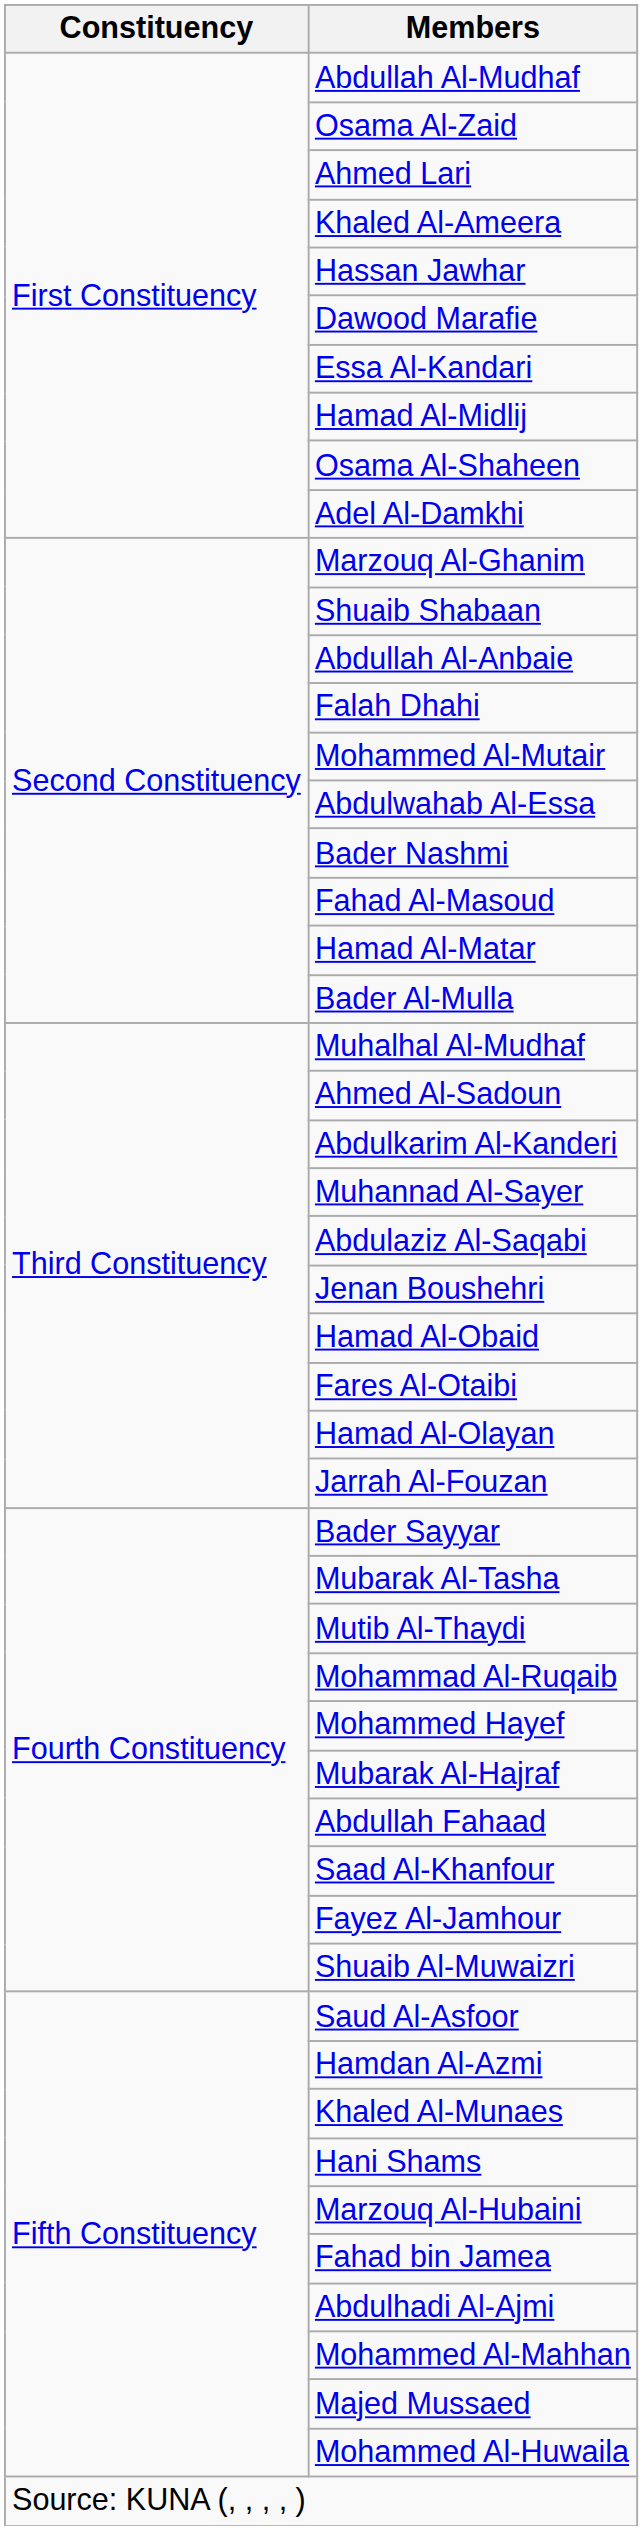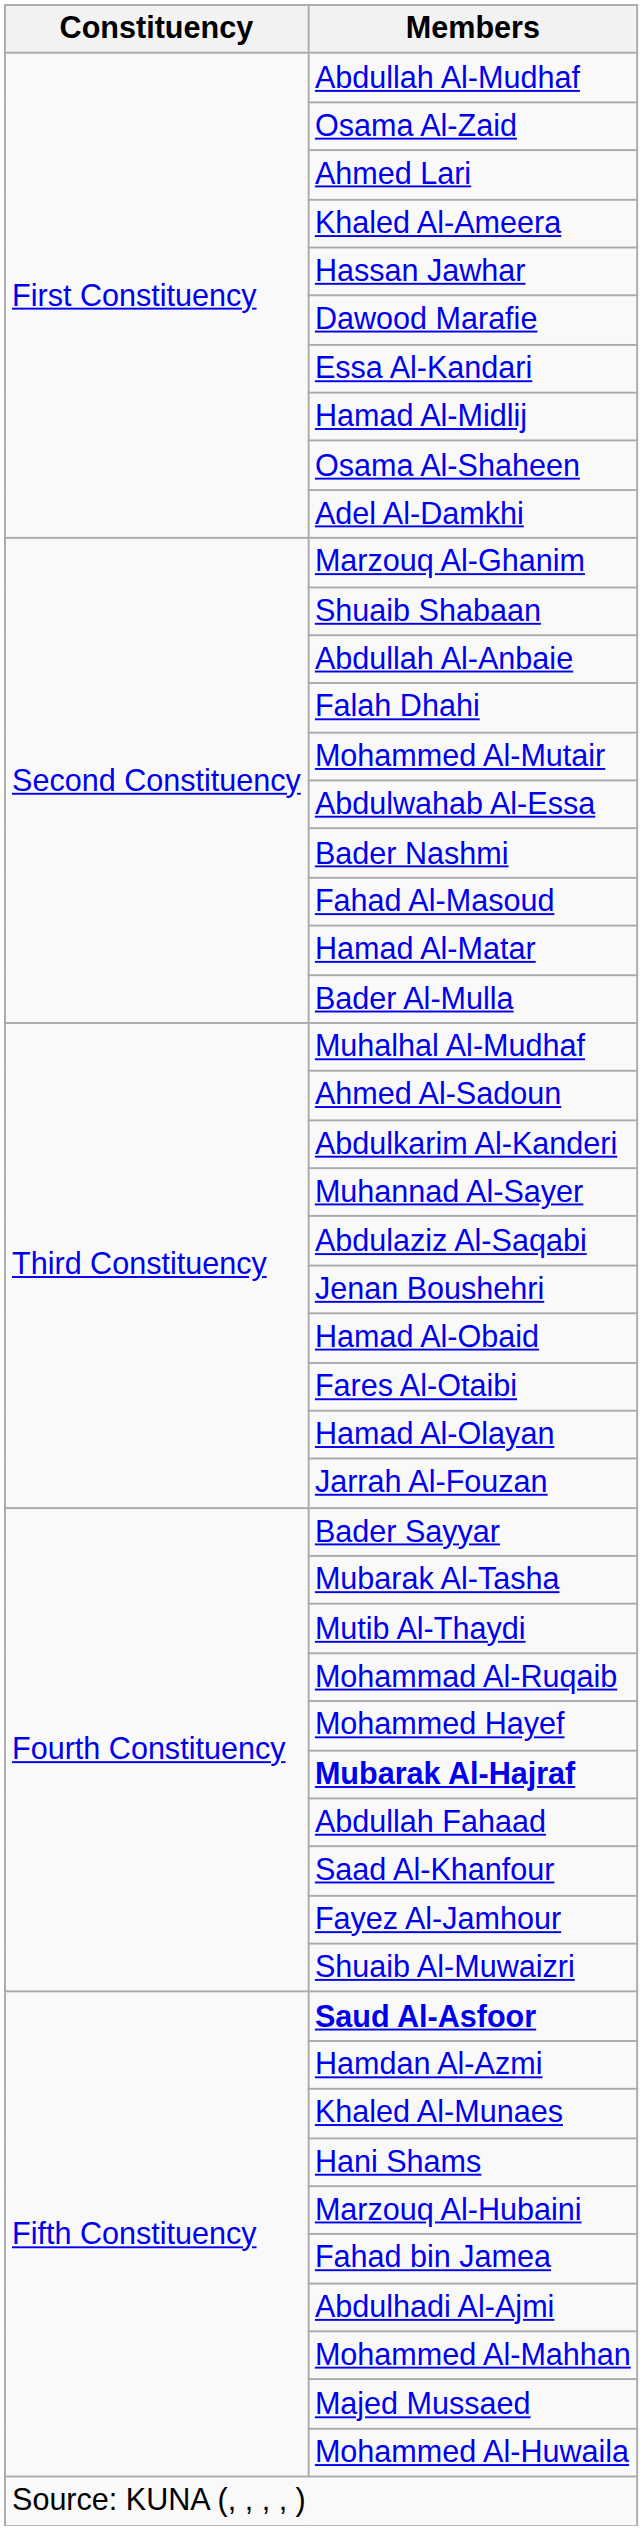(437, 1773) normal -> (445, 1773) bold
(417, 2015) normal -> (426, 2015) bold
